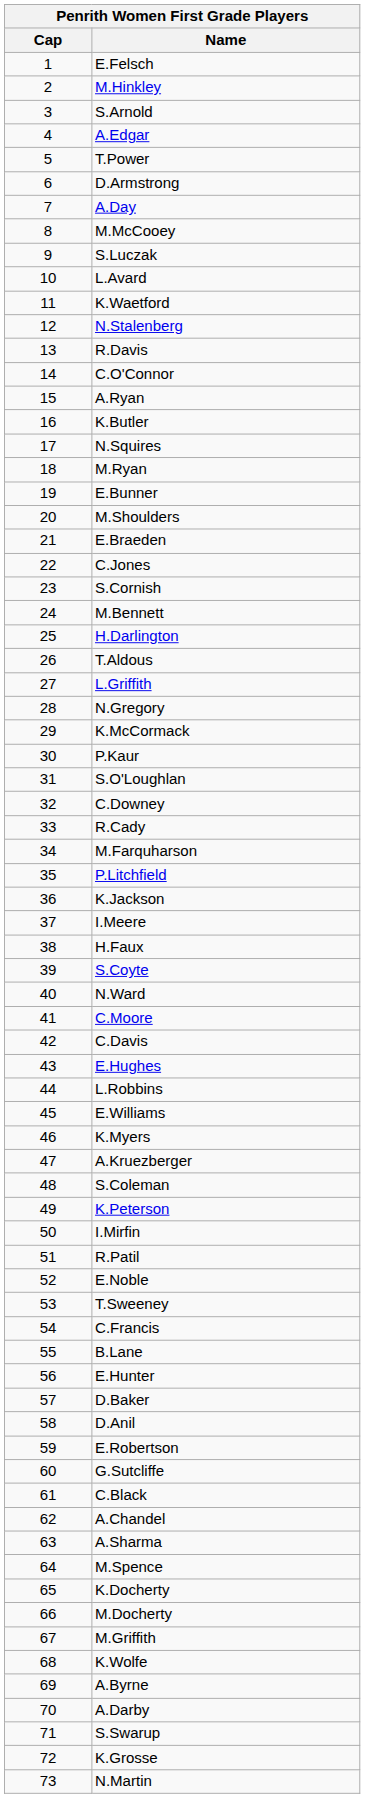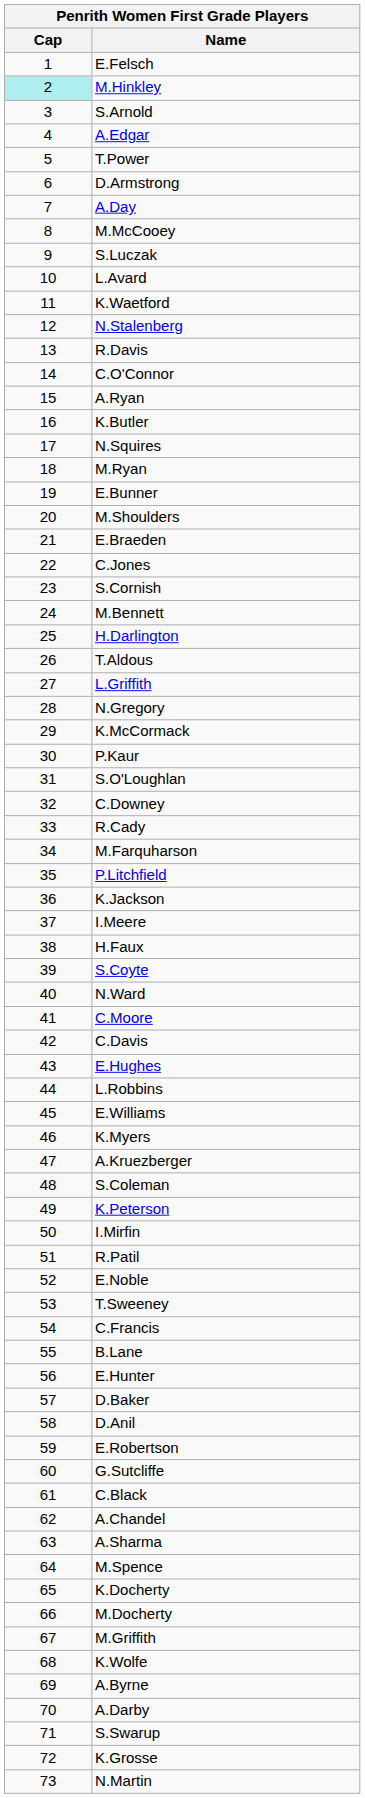(48, 87) no background -> (48, 87) paleturquoise background
